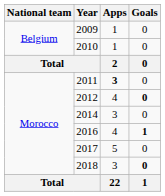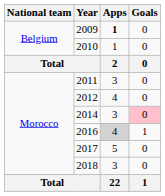(115, 30) normal -> (115, 30) bold
(115, 81) bold -> (115, 81) normal
(145, 98) bold -> (145, 98) normal
(145, 115) no background -> (145, 115) pink background
(115, 132) no background -> (115, 132) lightgrey background
(145, 132) bold -> (145, 132) normal
(145, 166) bold -> (145, 166) normal
